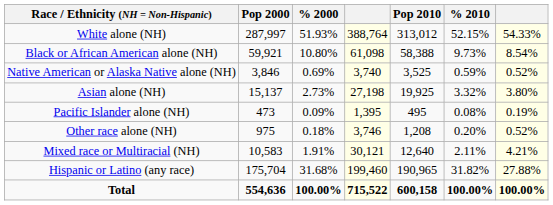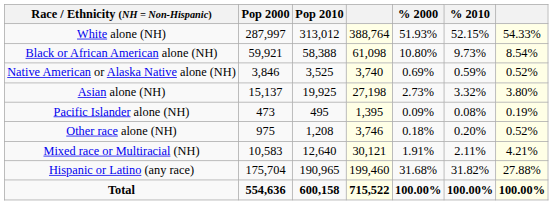columns swapped: (417, 14) <-> (318, 14)
